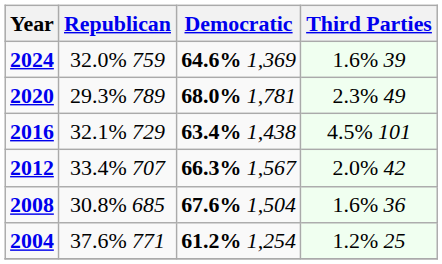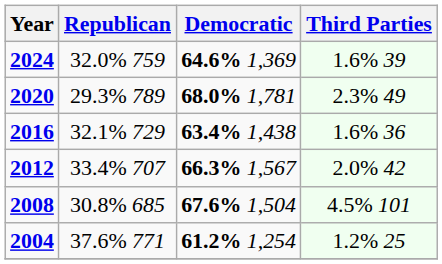(369, 131) 4.5% 101 -> (369, 131) 1.6% 36
(369, 203) 1.6% 36 -> (369, 203) 4.5% 101
